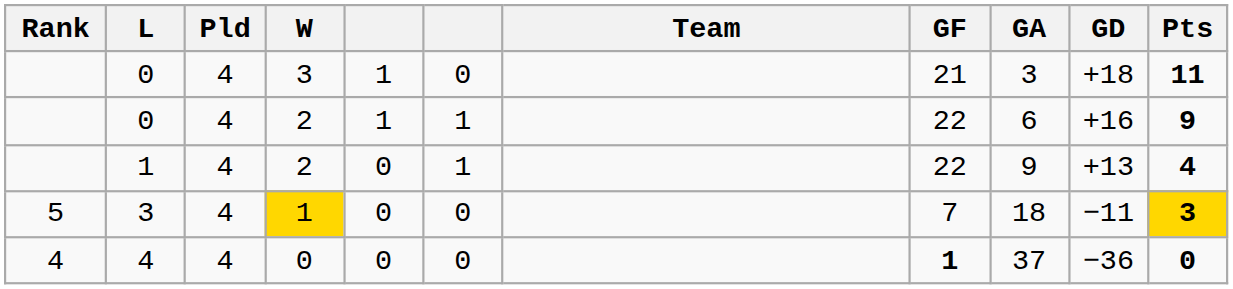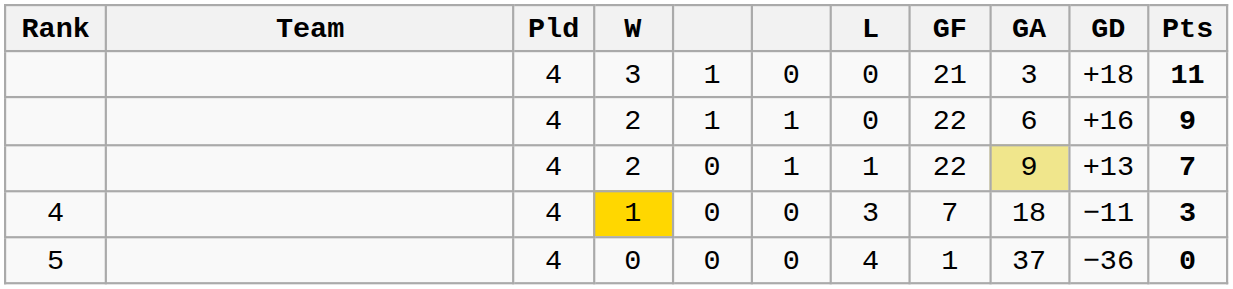columns swapped: (706, 28) <-> (146, 28)
(1029, 167) no background -> (1029, 167) khaki background
(1188, 167) 4 -> (1188, 167) 7
(56, 214) 5 -> (56, 214) 4
(1188, 214) gold background -> (1188, 214) no background
(56, 260) 4 -> (56, 260) 5
(950, 260) bold -> (950, 260) normal
